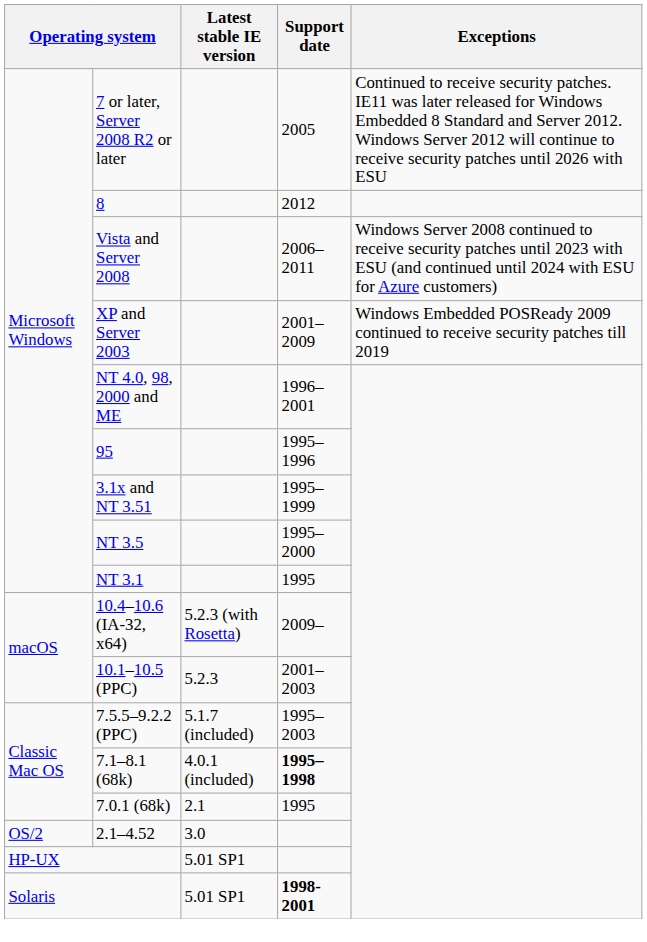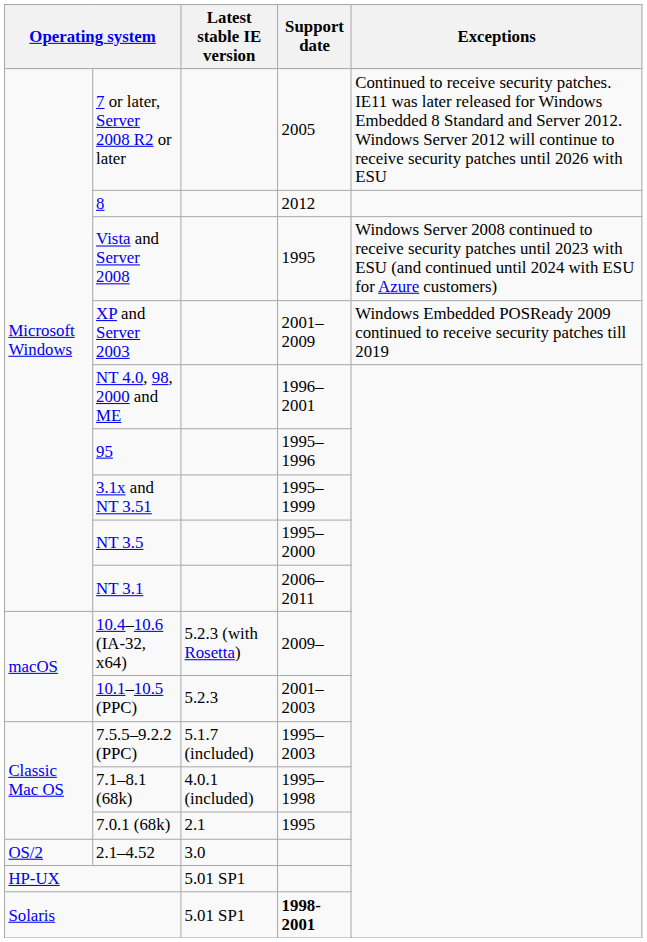(303, 258) 2006–2011 -> (298, 258) 1995
(298, 578) 1995 -> (303, 588) 2006–2011
(303, 770) bold -> (303, 789) normal
